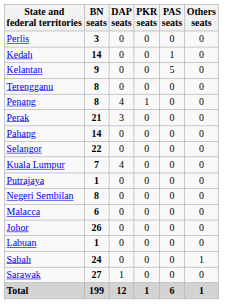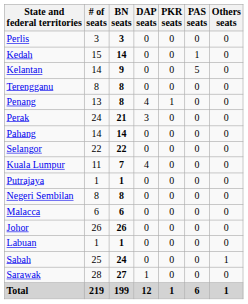+ column: (97, 17)
